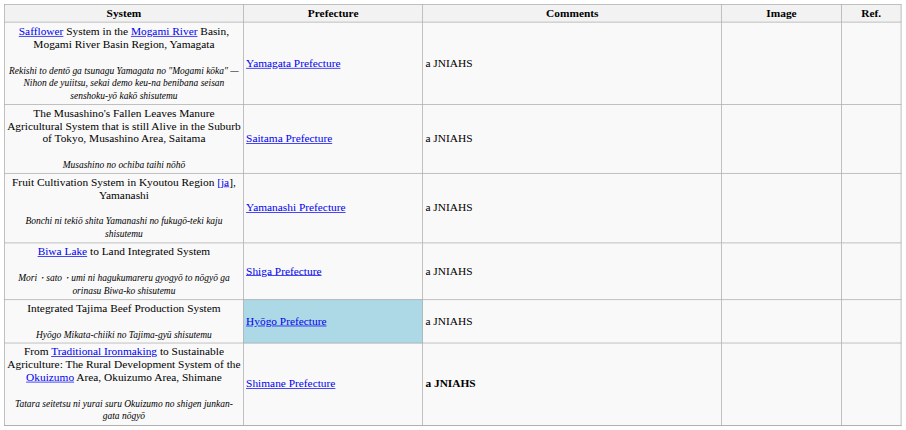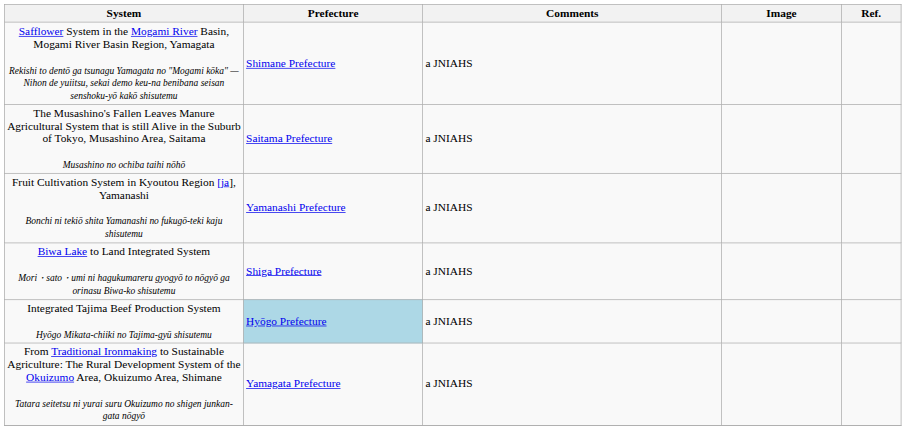(293, 63) Yamagata Prefecture -> (291, 63) Shimane Prefecture
(291, 384) Shimane Prefecture -> (293, 384) Yamagata Prefecture
(451, 384) bold -> (449, 384) normal
